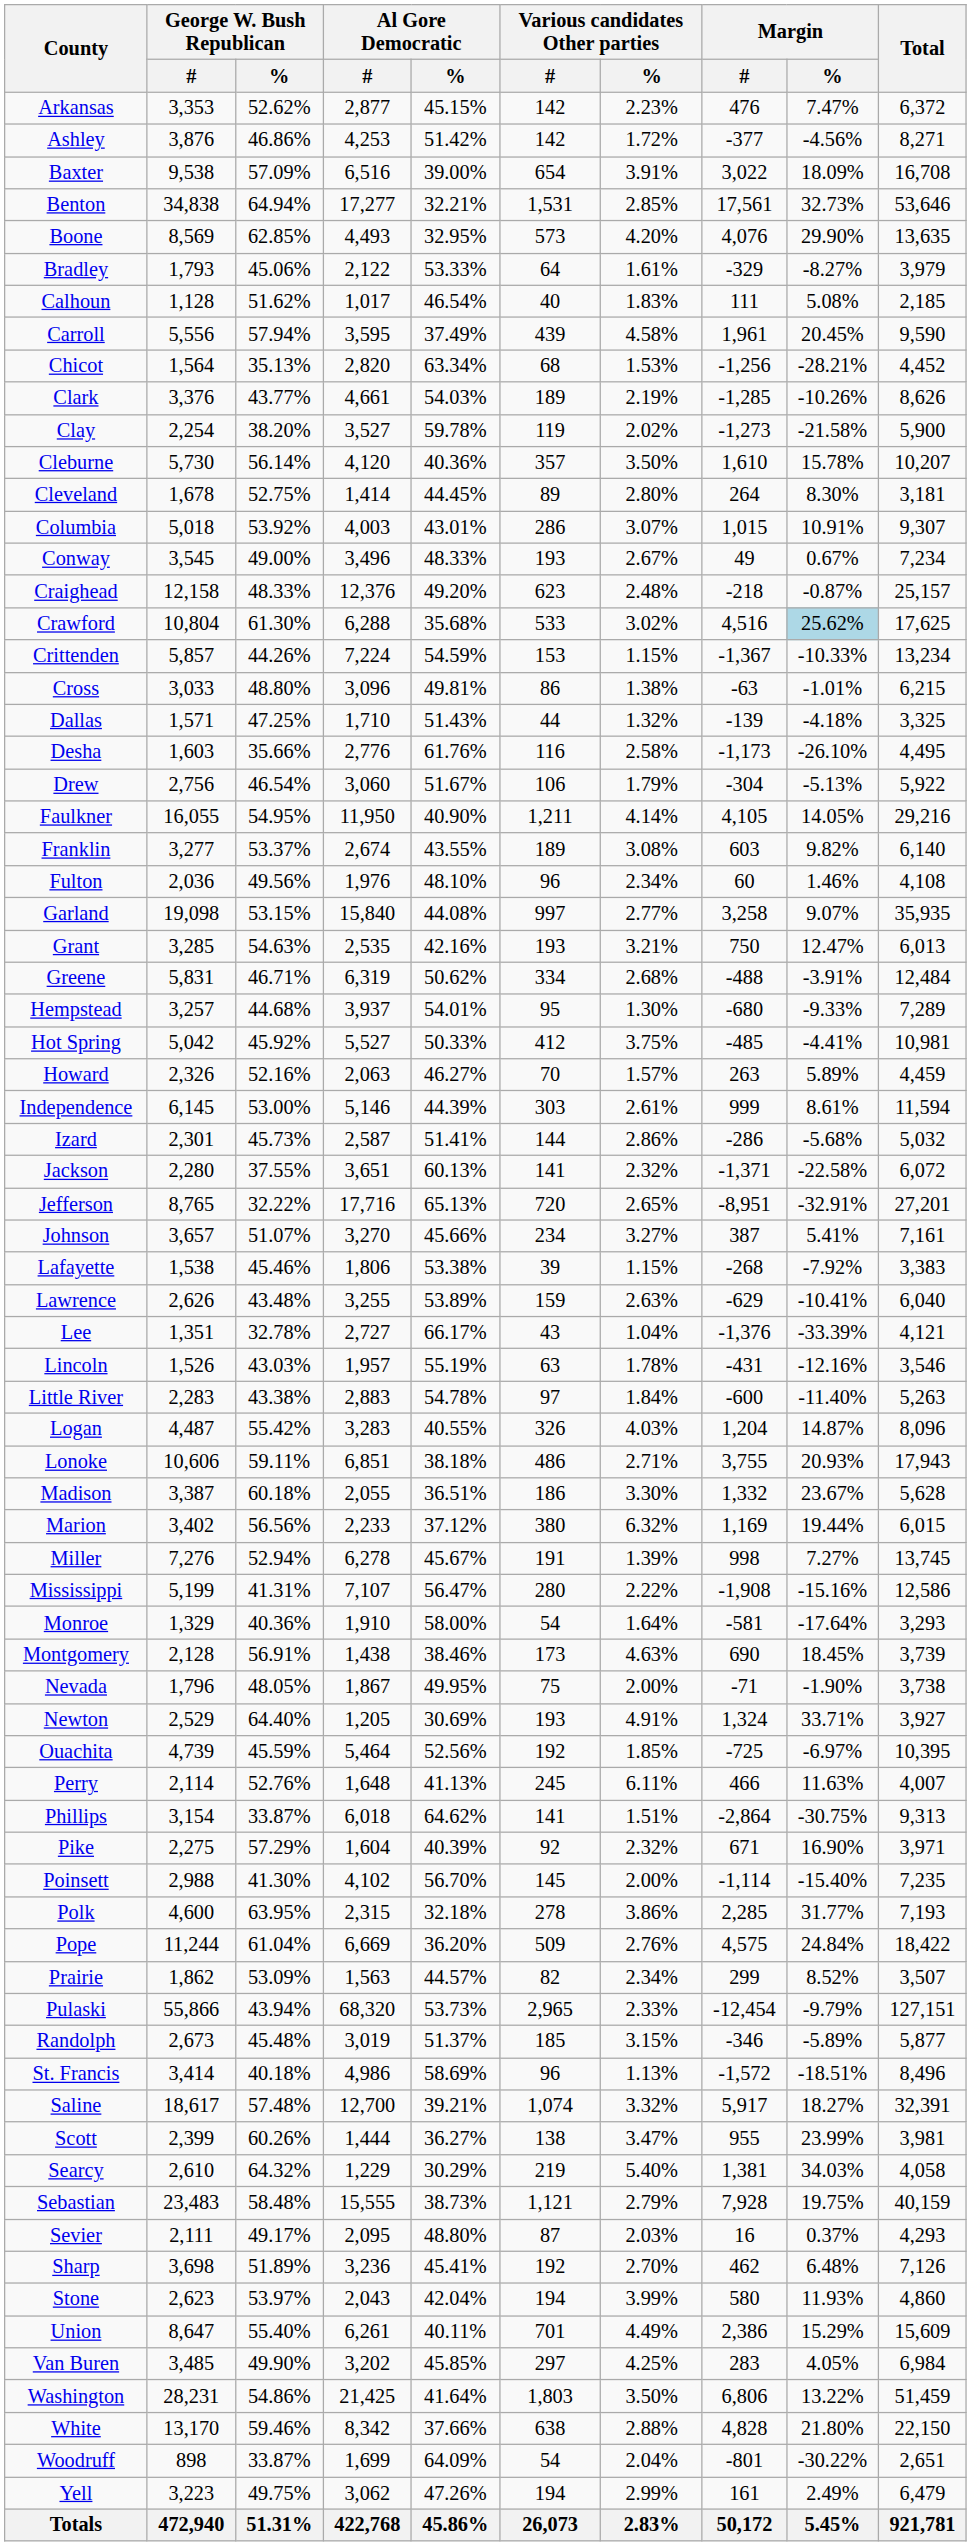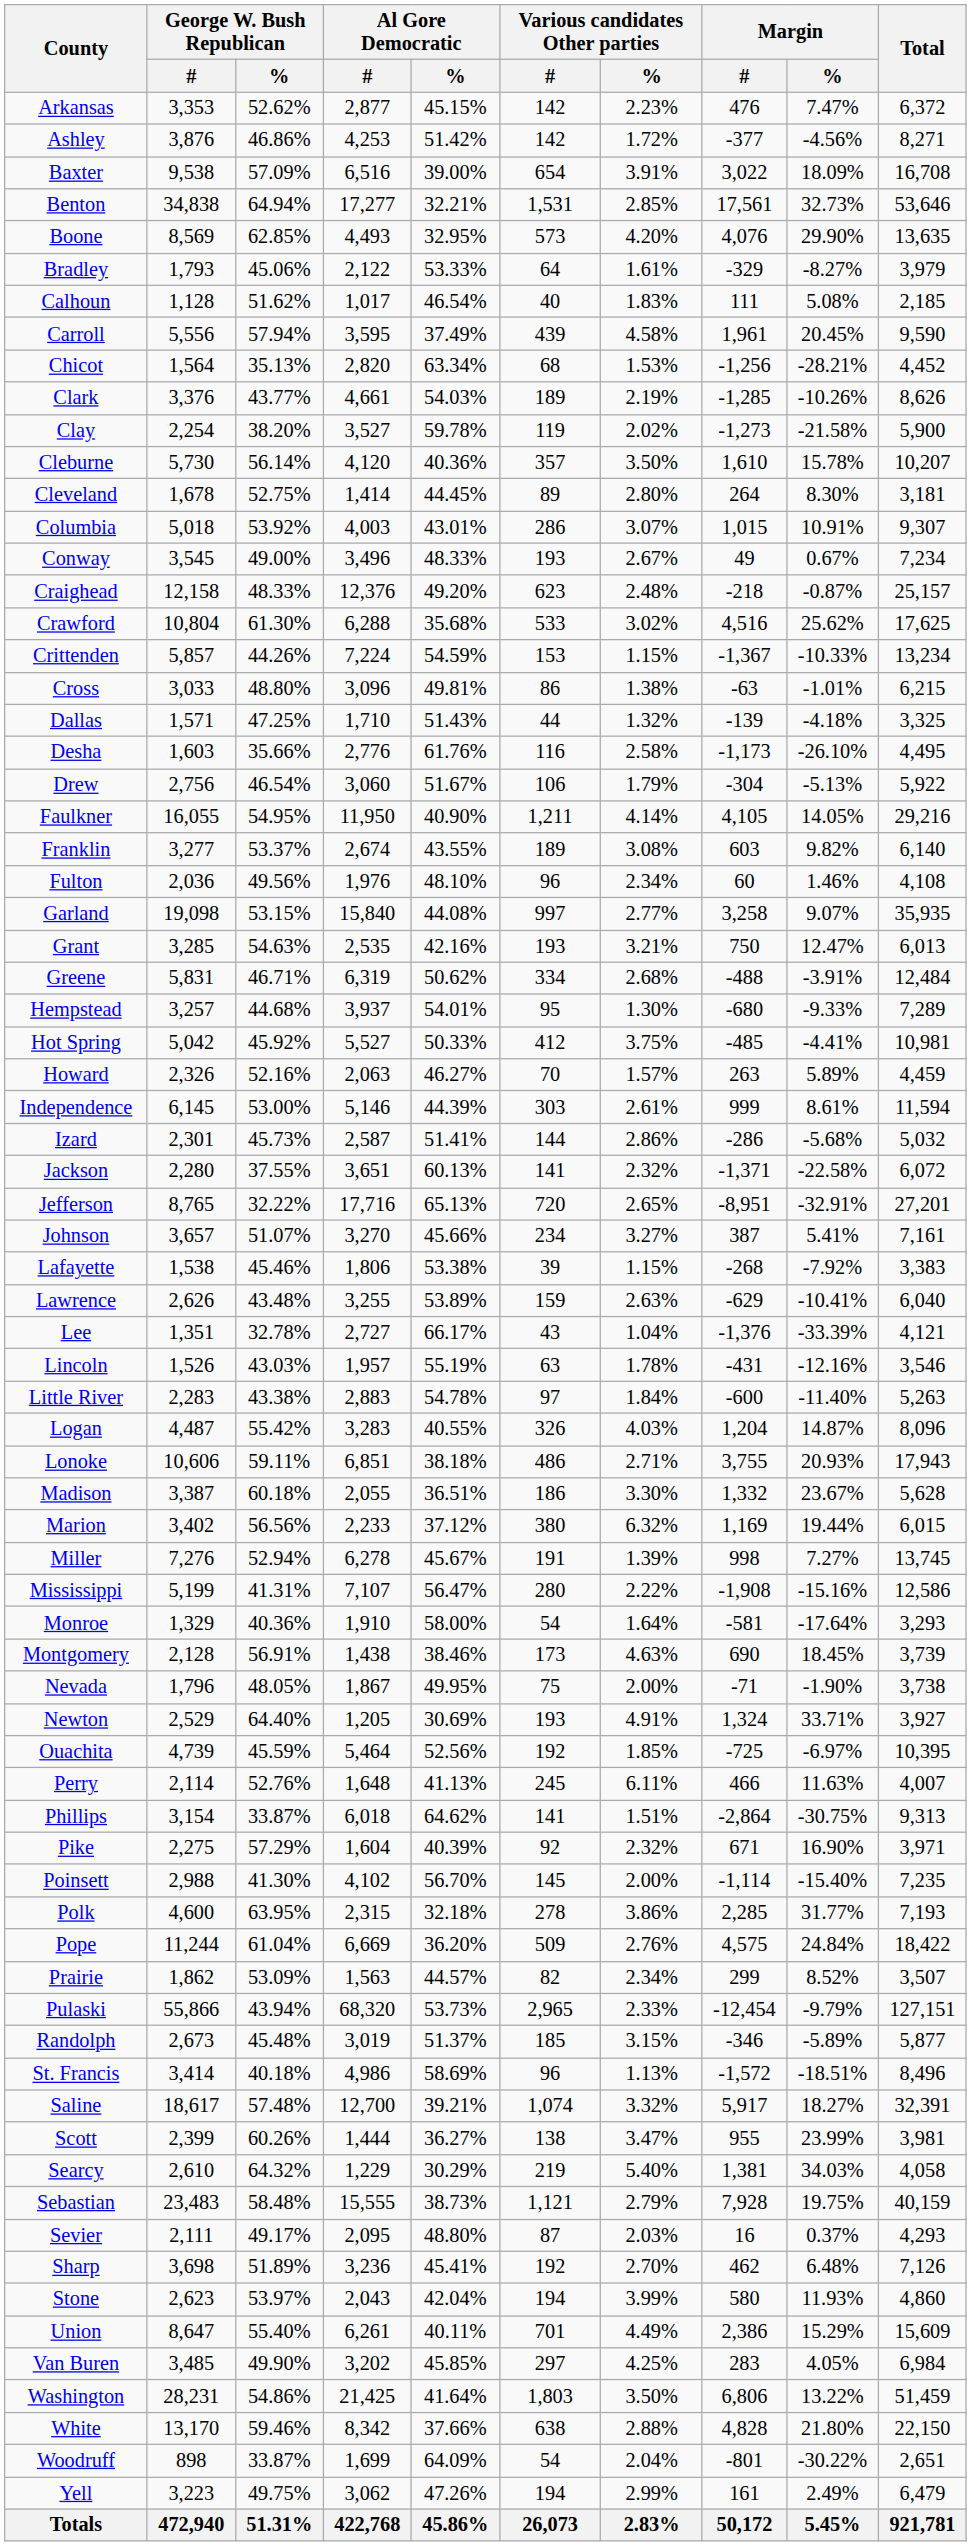(832, 623) lightblue background -> (832, 623) no background
